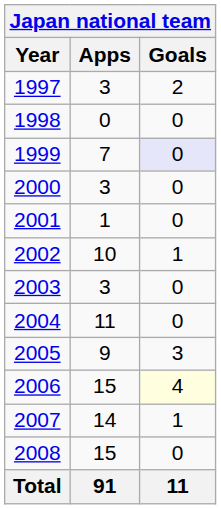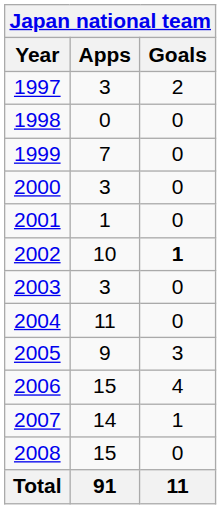(178, 154) lavender background -> (178, 154) no background
(178, 253) normal -> (178, 253) bold
(178, 386) lightyellow background -> (178, 386) no background
